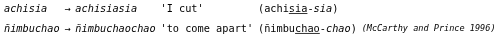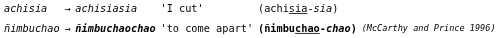(116, 28) normal -> (116, 28) bold
(307, 28) normal -> (307, 28) bold
